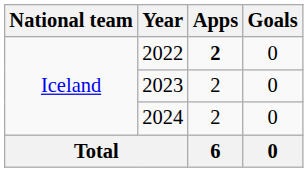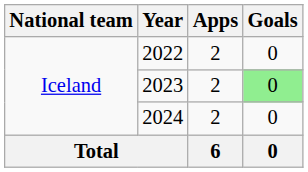(215, 53) bold -> (215, 53) normal
(273, 85) no background -> (273, 85) lightgreen background
